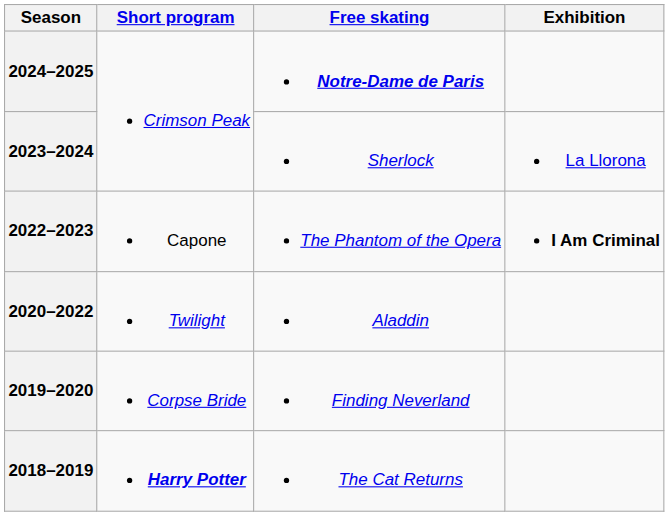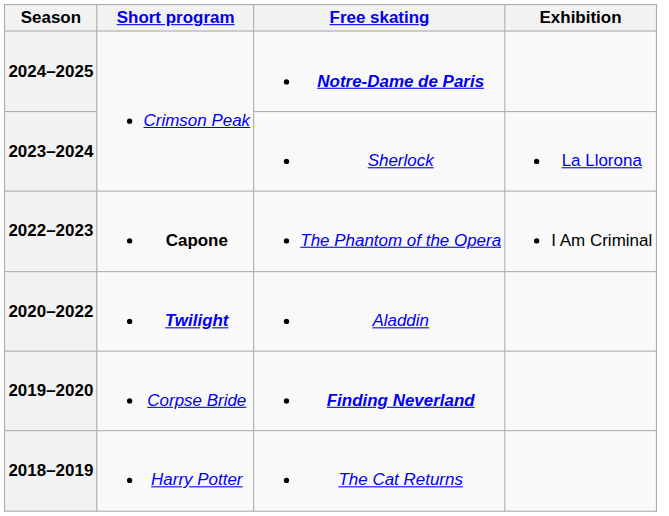(176, 241) normal -> (176, 241) bold
(584, 241) bold -> (581, 241) normal
(176, 321) normal -> (176, 321) bold
(379, 401) normal -> (379, 401) bold
(176, 480) bold -> (176, 480) normal
